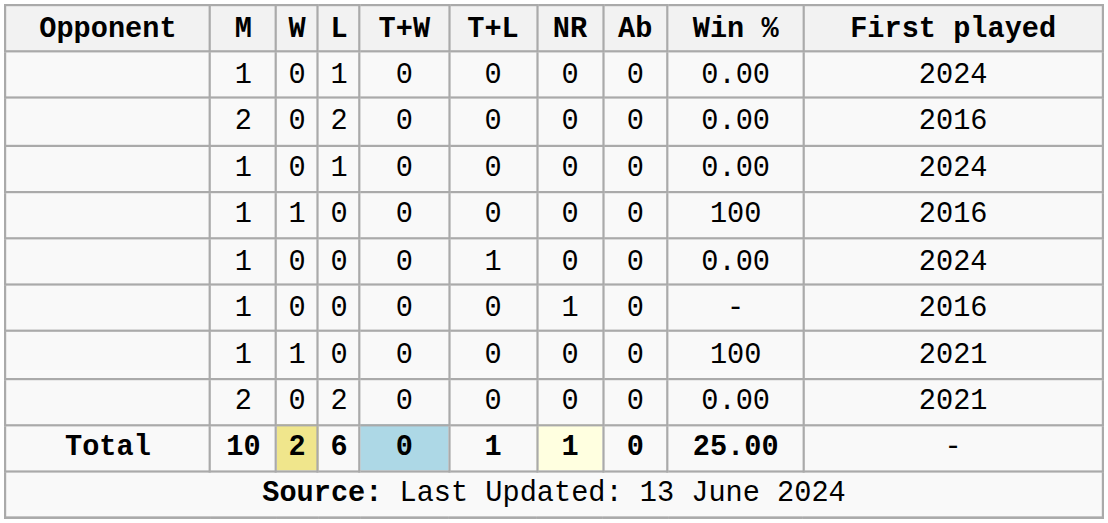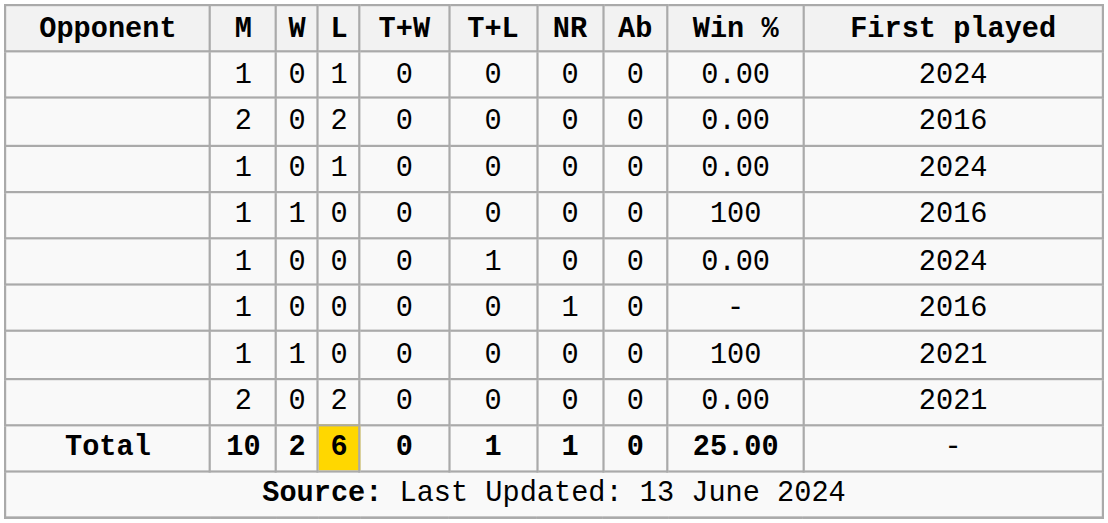(297, 448) khaki background -> (297, 448) no background
(339, 448) no background -> (339, 448) gold background
(404, 448) lightblue background -> (404, 448) no background
(570, 448) lightyellow background -> (570, 448) no background
